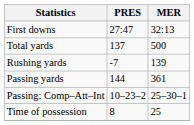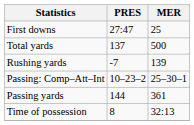(163, 29) 32:13 -> (156, 29) 25
rows swapped: (35, 79) <-> (56, 95)
(156, 112) 25 -> (163, 112) 32:13
